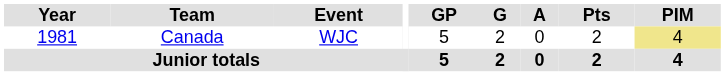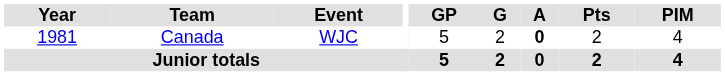(540, 37) normal -> (540, 37) bold
(678, 37) khaki background -> (678, 37) no background
